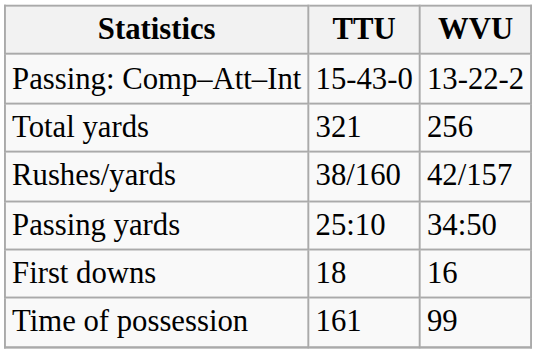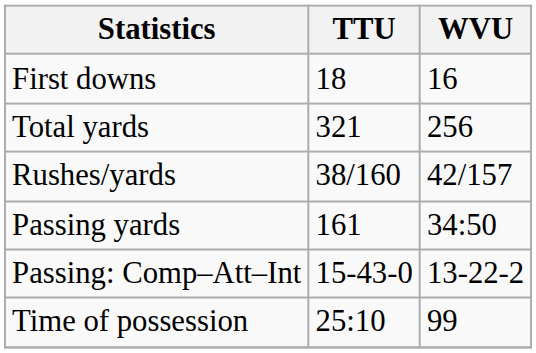rows swapped: (84, 273) <-> (157, 78)
(351, 224) 25:10 -> (339, 224) 161
(339, 321) 161 -> (351, 321) 25:10
